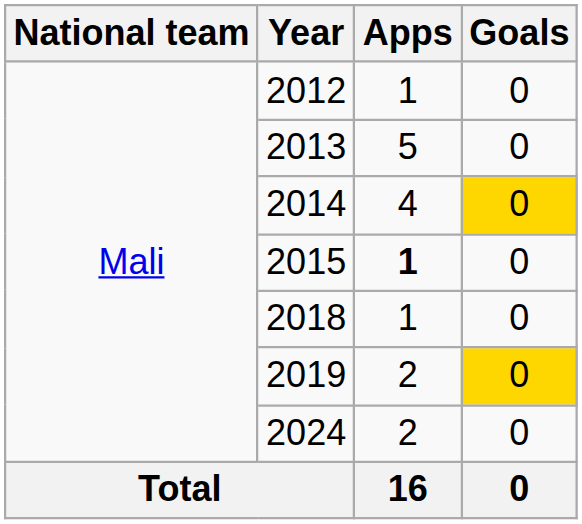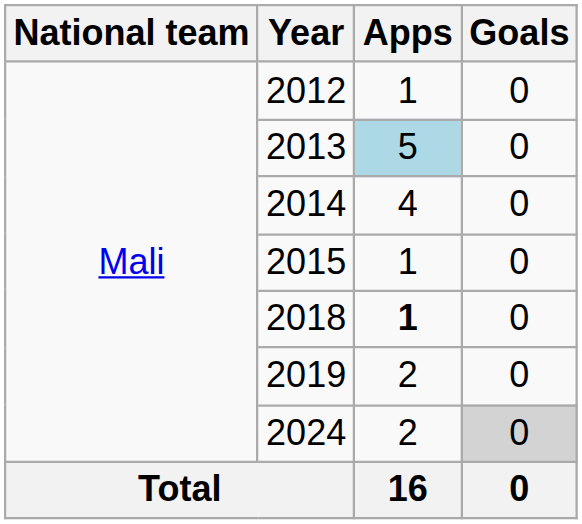(408, 147) no background -> (408, 147) lightblue background
(519, 204) gold background -> (519, 204) no background
(408, 261) bold -> (408, 261) normal
(408, 318) normal -> (408, 318) bold
(519, 375) gold background -> (519, 375) no background
(519, 432) no background -> (519, 432) lightgrey background
